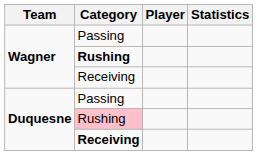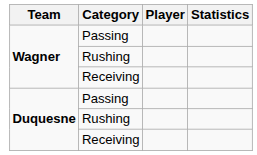(104, 56) bold -> (106, 56) normal
(102, 119) pink background -> (106, 119) no background
(109, 139) bold -> (111, 139) normal
